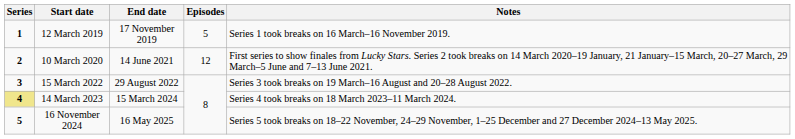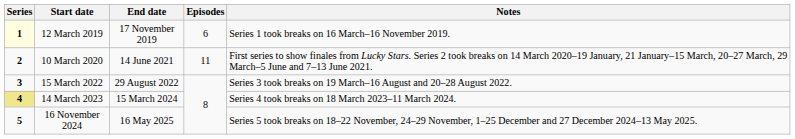(20, 34) no background -> (20, 34) lightyellow background
(205, 34) 5 -> (205, 34) 6
(205, 61) 12 -> (205, 61) 11
